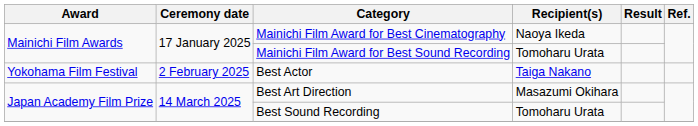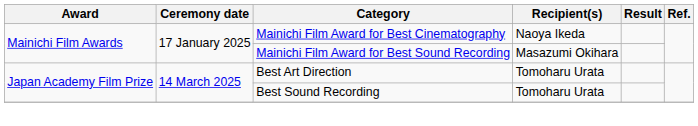(560, 53) Tomoharu Urata -> (567, 53) Masazumi Okihara
- row: (284, 72)
(567, 92) Masazumi Okihara -> (560, 72) Tomoharu Urata
